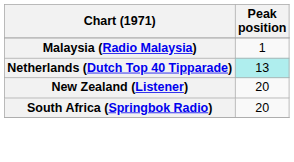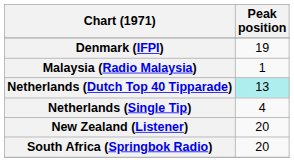+ row: (120, 48)
+ row: (120, 107)
